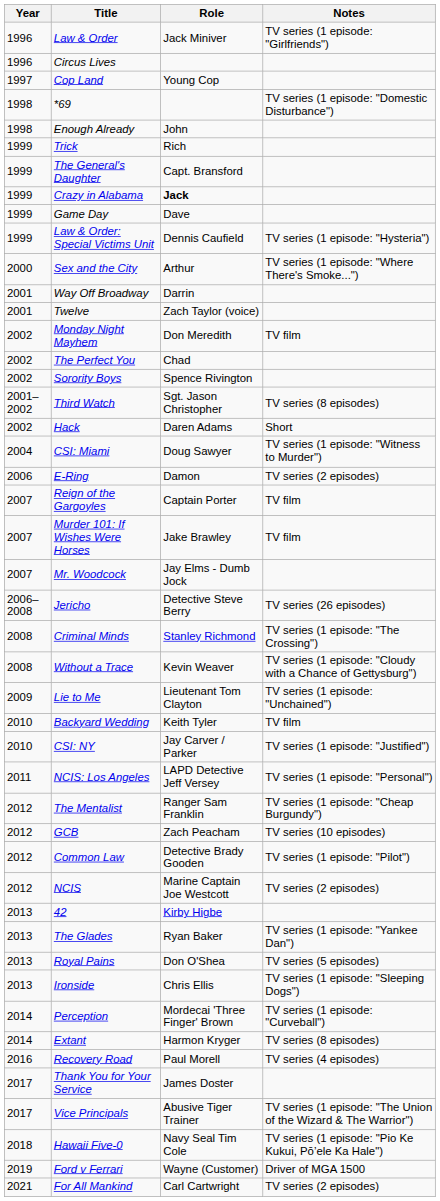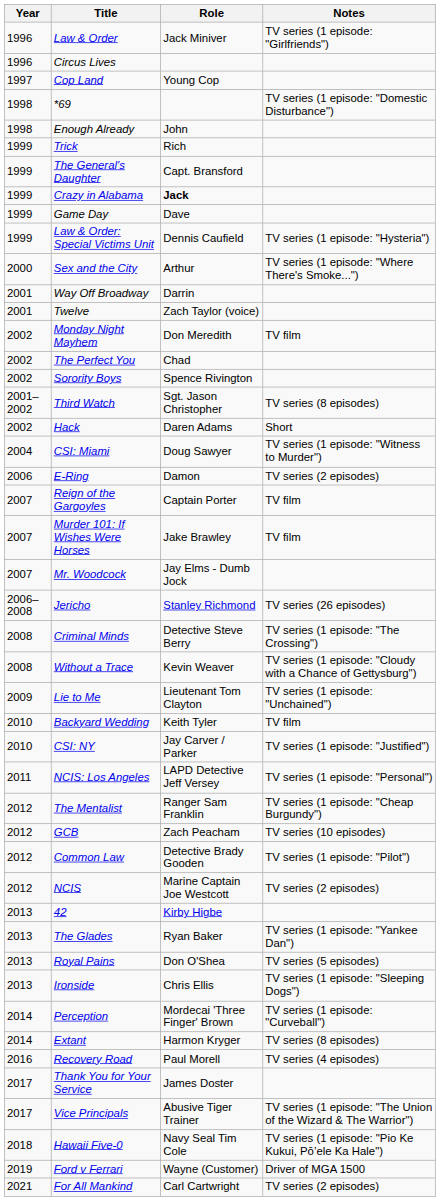(203, 605) Detective Steve Berry -> (209, 605) Stanley Richmond
(209, 636) Stanley Richmond -> (203, 636) Detective Steve Berry
